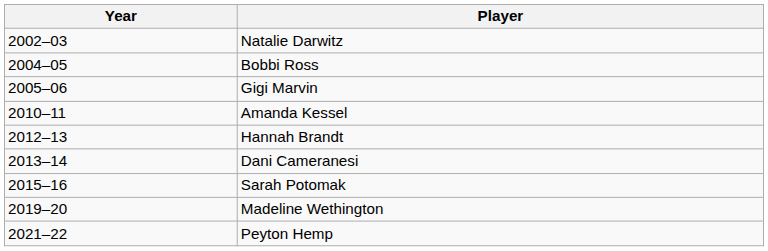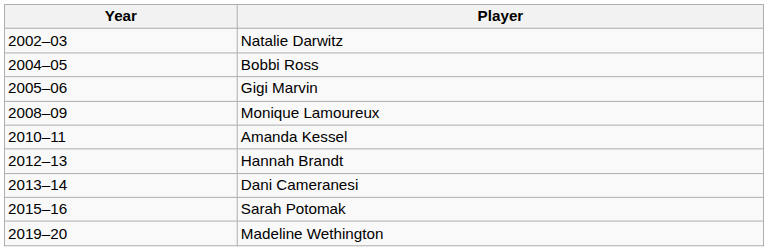+ row: (310, 112)
- row: (287, 233)
